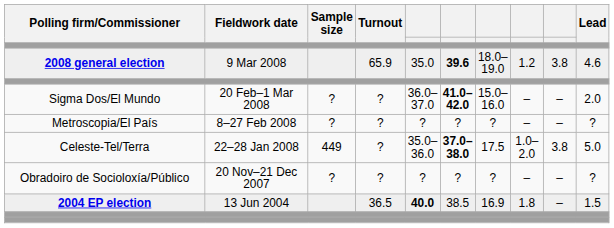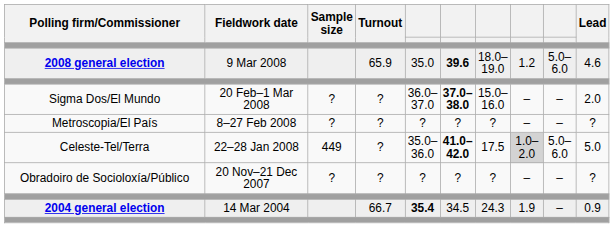(560, 63) 3.8 -> (560, 63) 5.0– 6.0
(458, 99) 41.0– 42.0 -> (458, 99) 37.0– 38.0
(458, 148) 37.0– 38.0 -> (458, 148) 41.0– 42.0
(527, 148) no background -> (527, 148) lightgrey background
(560, 148) 3.8 -> (560, 148) 5.0– 6.0
- row: (105, 202)
+ row: (105, 208)
